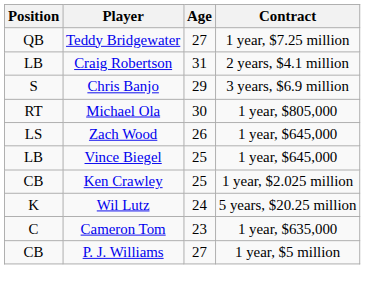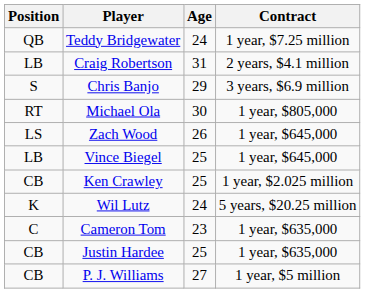(200, 39) 27 -> (200, 39) 24
+ row: (123, 252)
